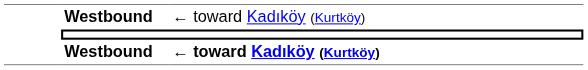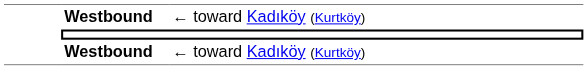(276, 51) bold -> (269, 51) normal
